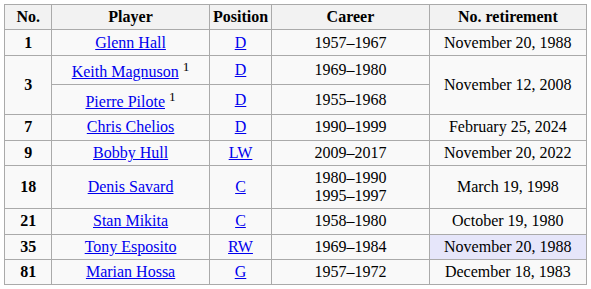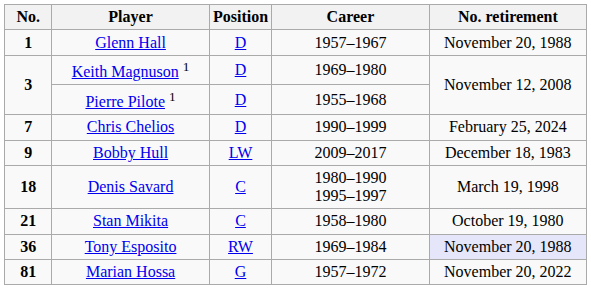(508, 152) November 20, 2022 -> (508, 152) December 18, 1983
(28, 246) 35 -> (28, 246) 36
(508, 272) December 18, 1983 -> (508, 272) November 20, 2022
